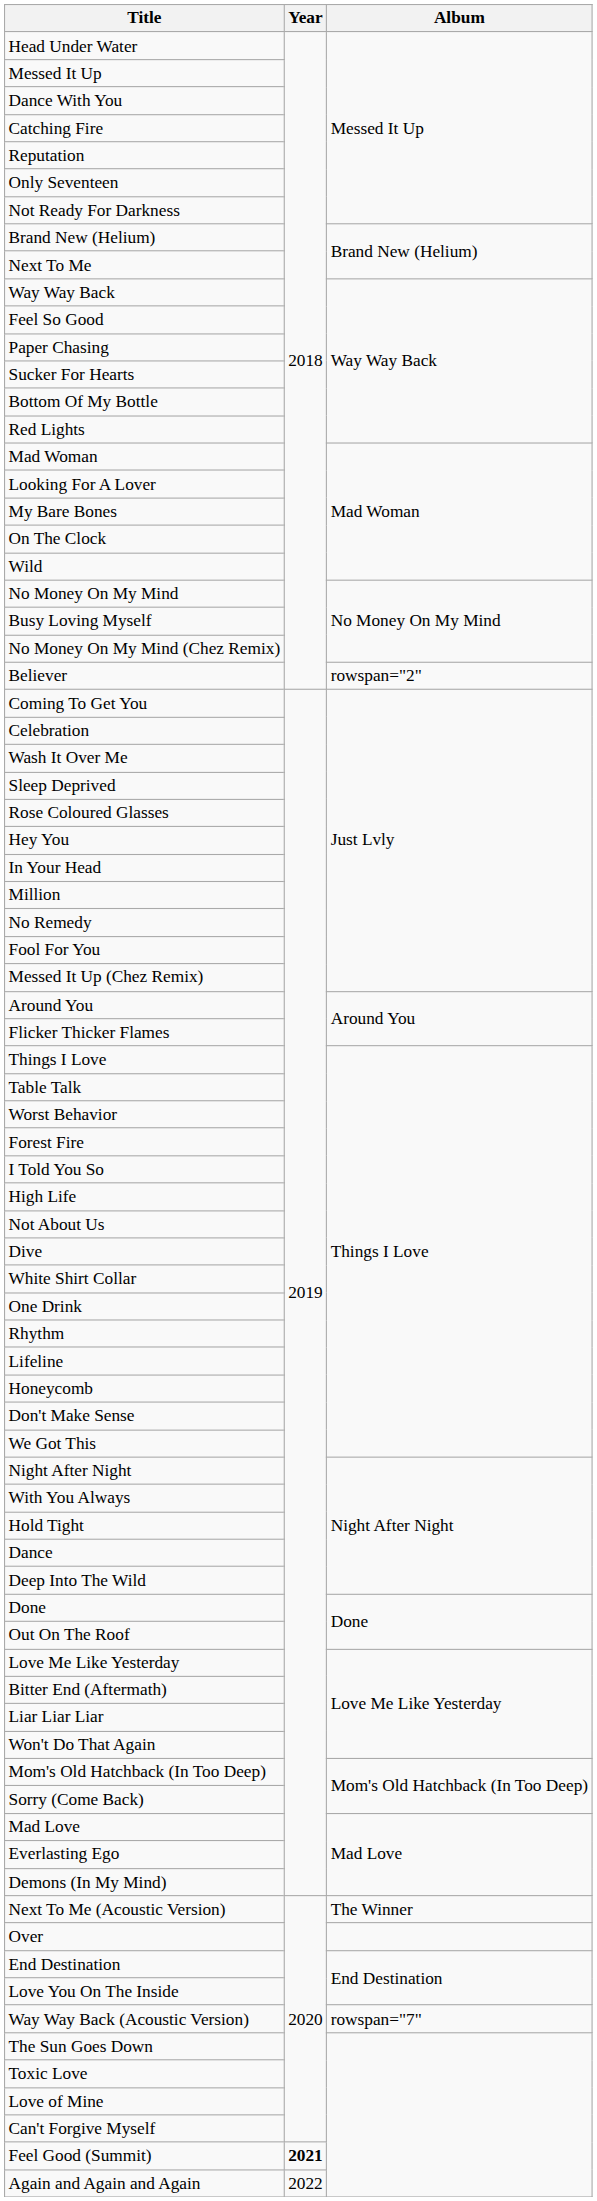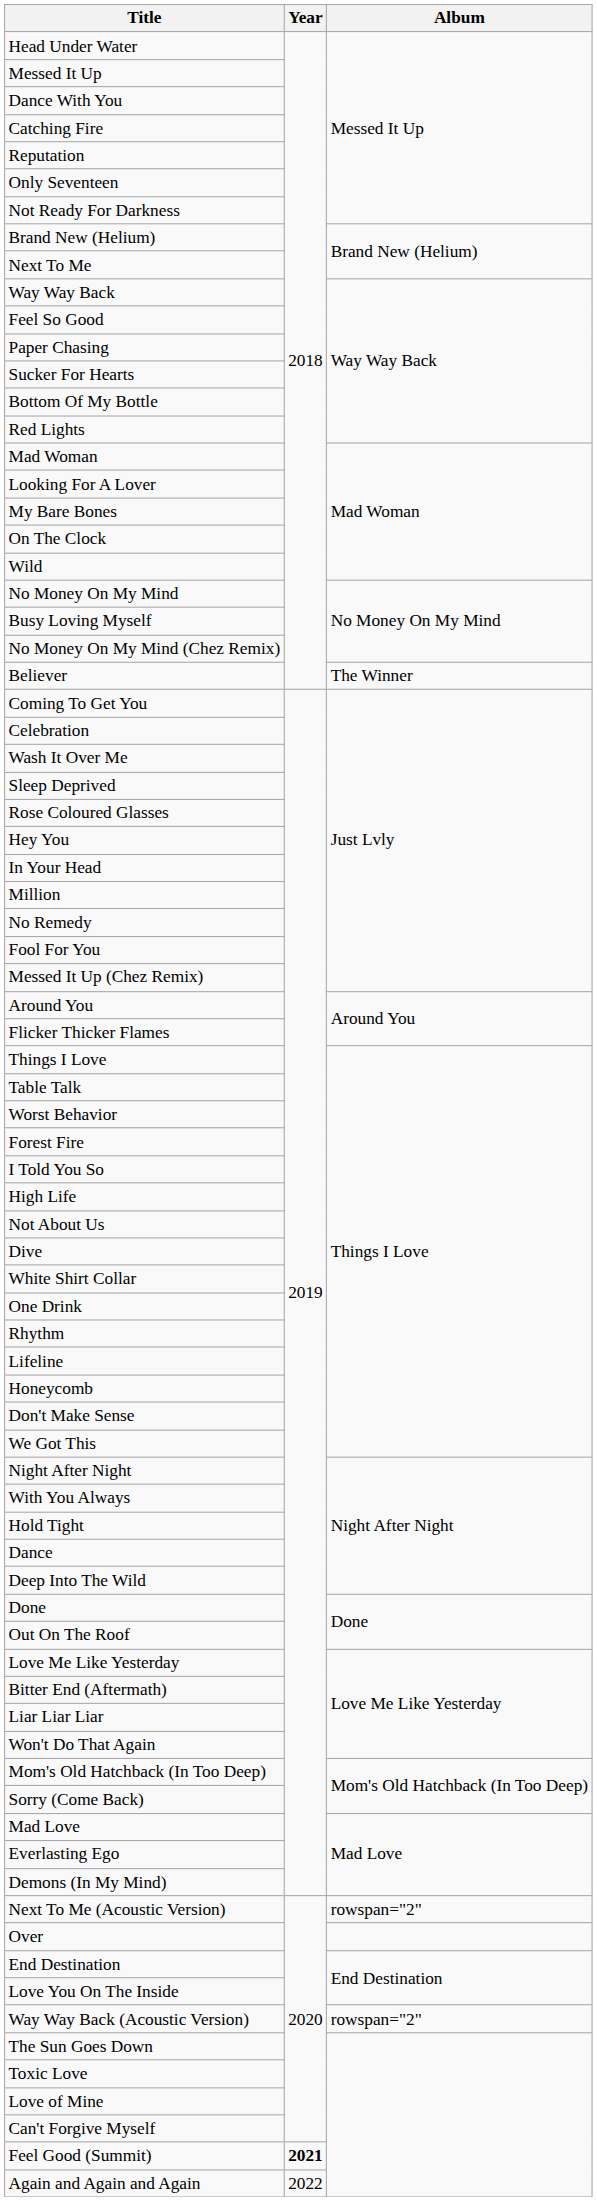(376, 675) rowspan="2" -> (372, 675) The Winner
(372, 1909) The Winner -> (376, 1909) rowspan="2"
(376, 2018) rowspan="7" -> (376, 2018) rowspan="2"
